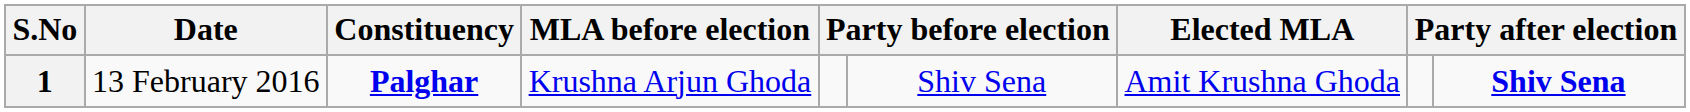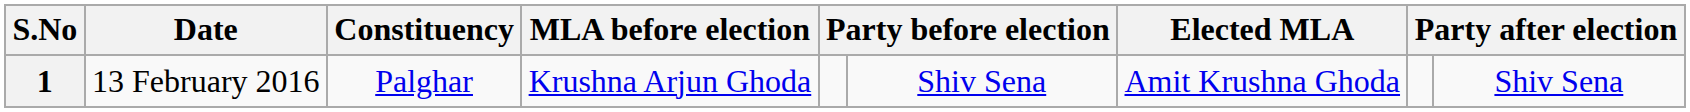(424, 80) bold -> (424, 80) normal
(1558, 80) bold -> (1559, 80) normal
